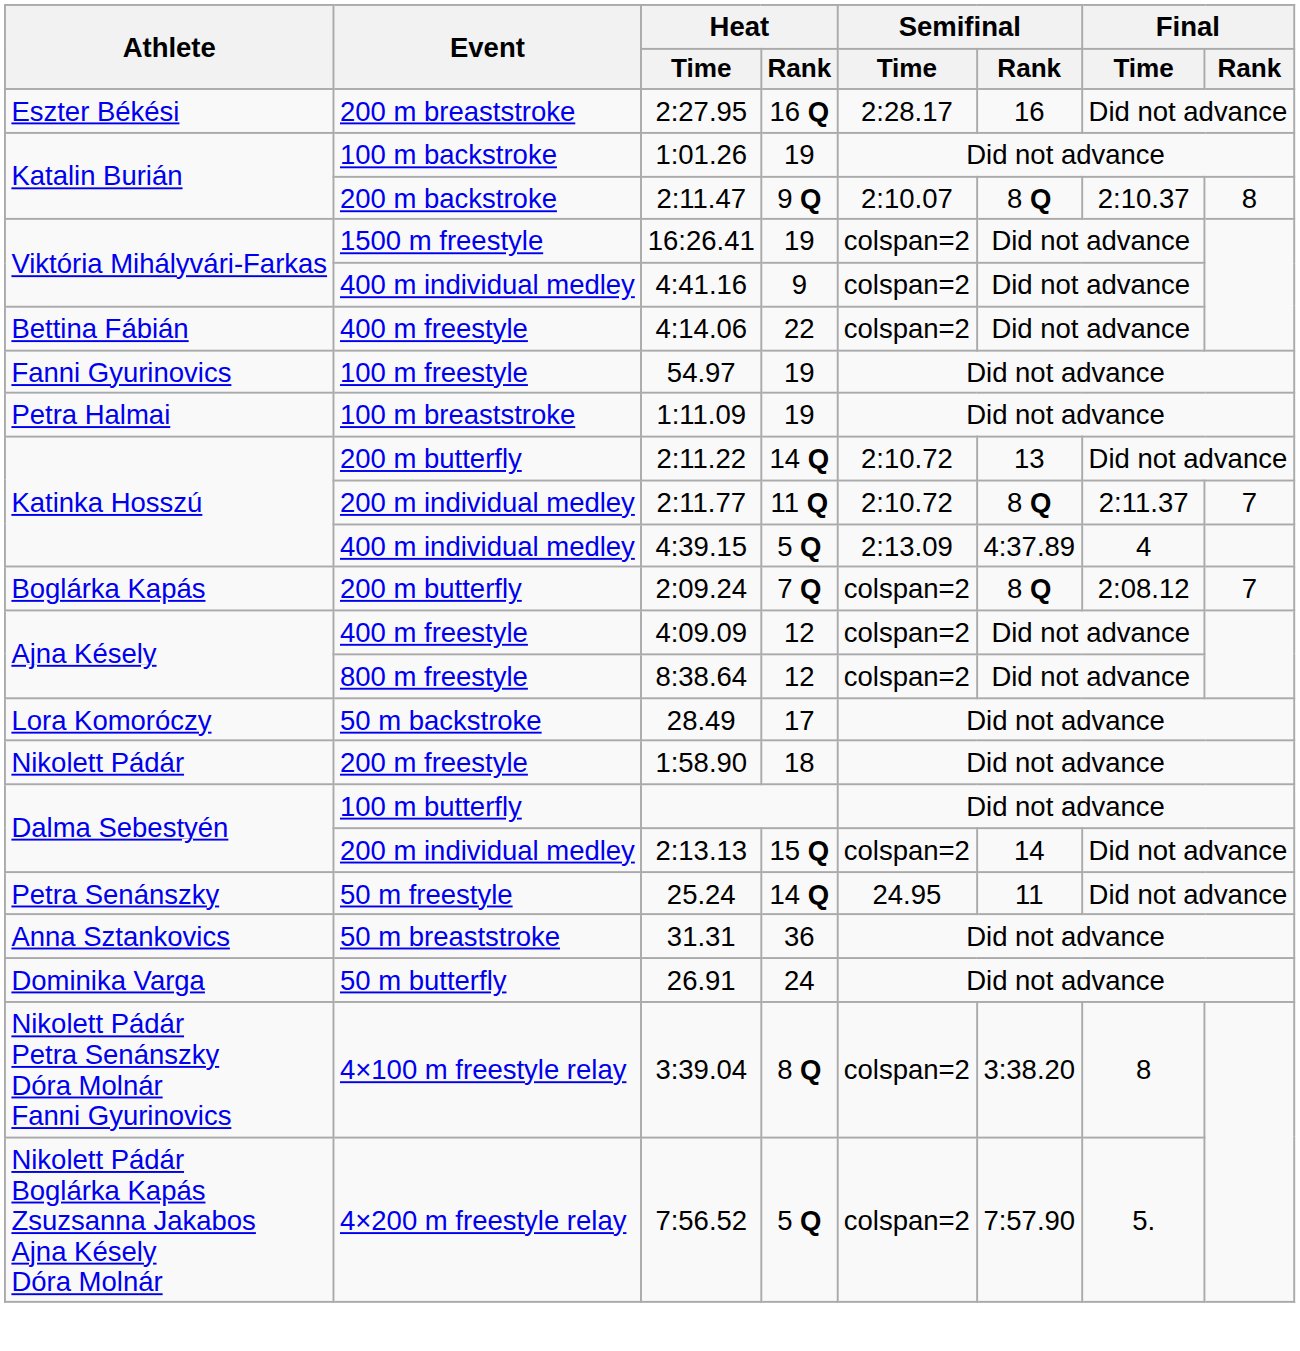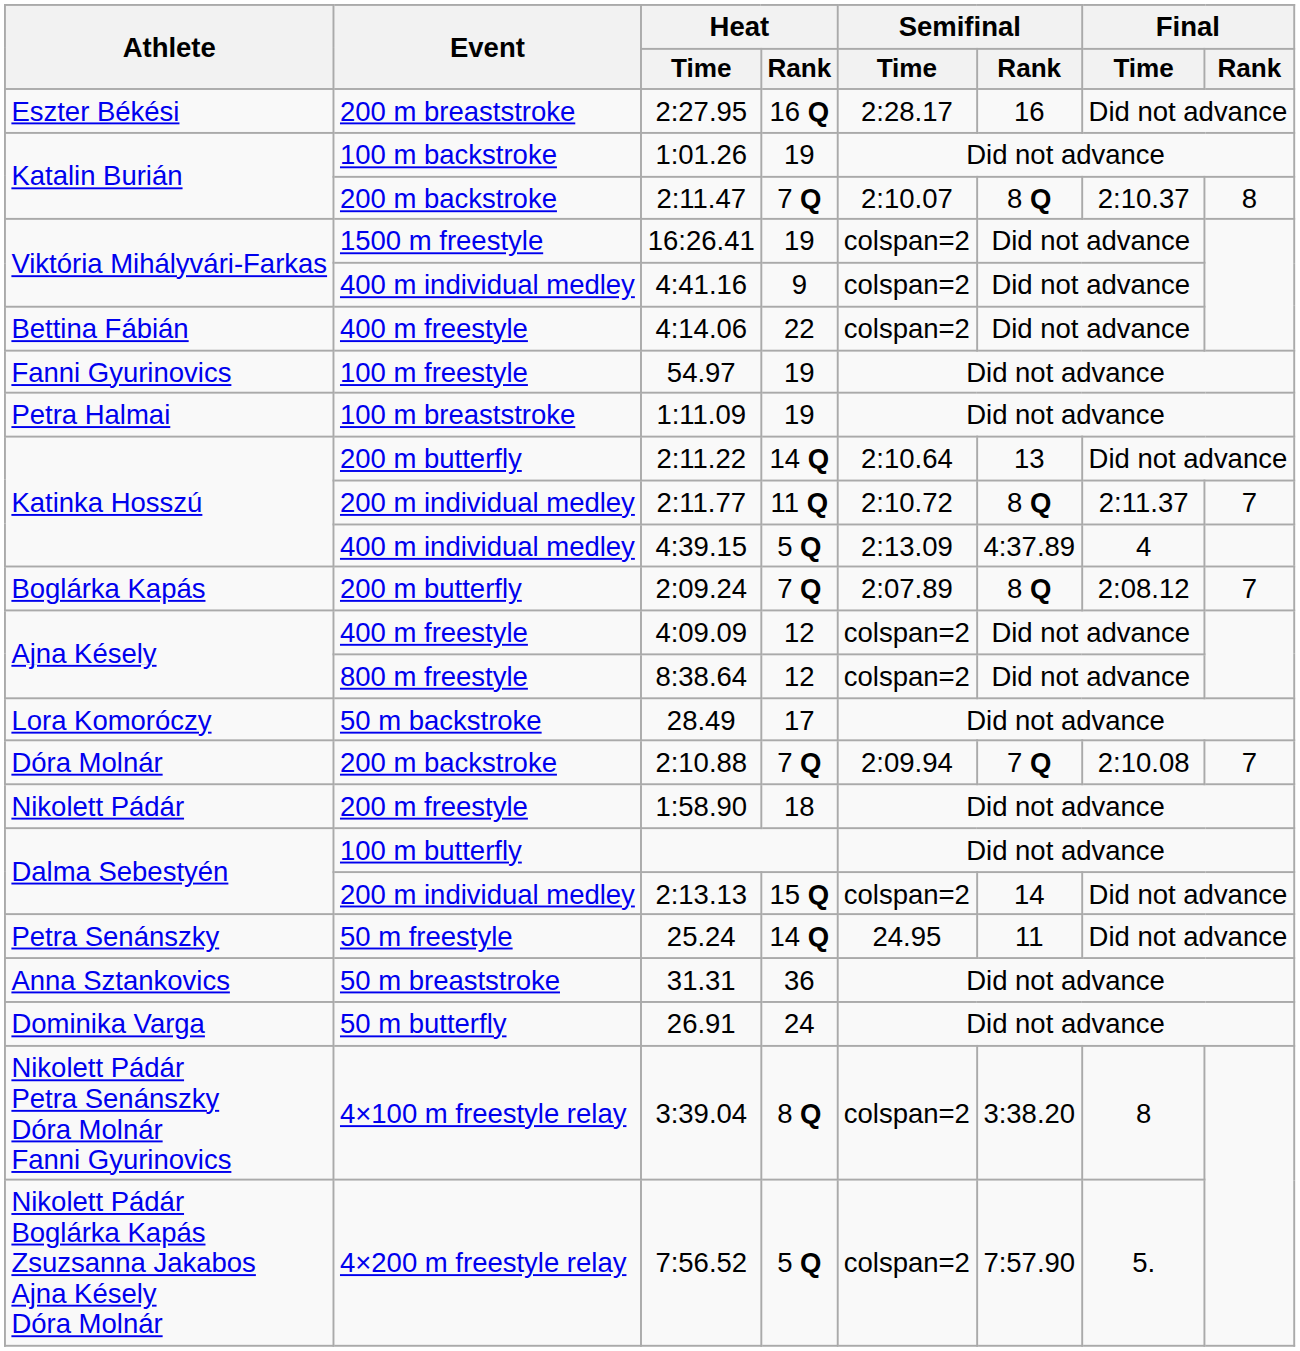(799, 198) 9 Q -> (799, 198) 7 Q
(907, 459) 2:10.72 -> (907, 459) 2:10.64
(907, 590) colspan=2 -> (907, 590) 2:07.89
+ row: (701, 763)
